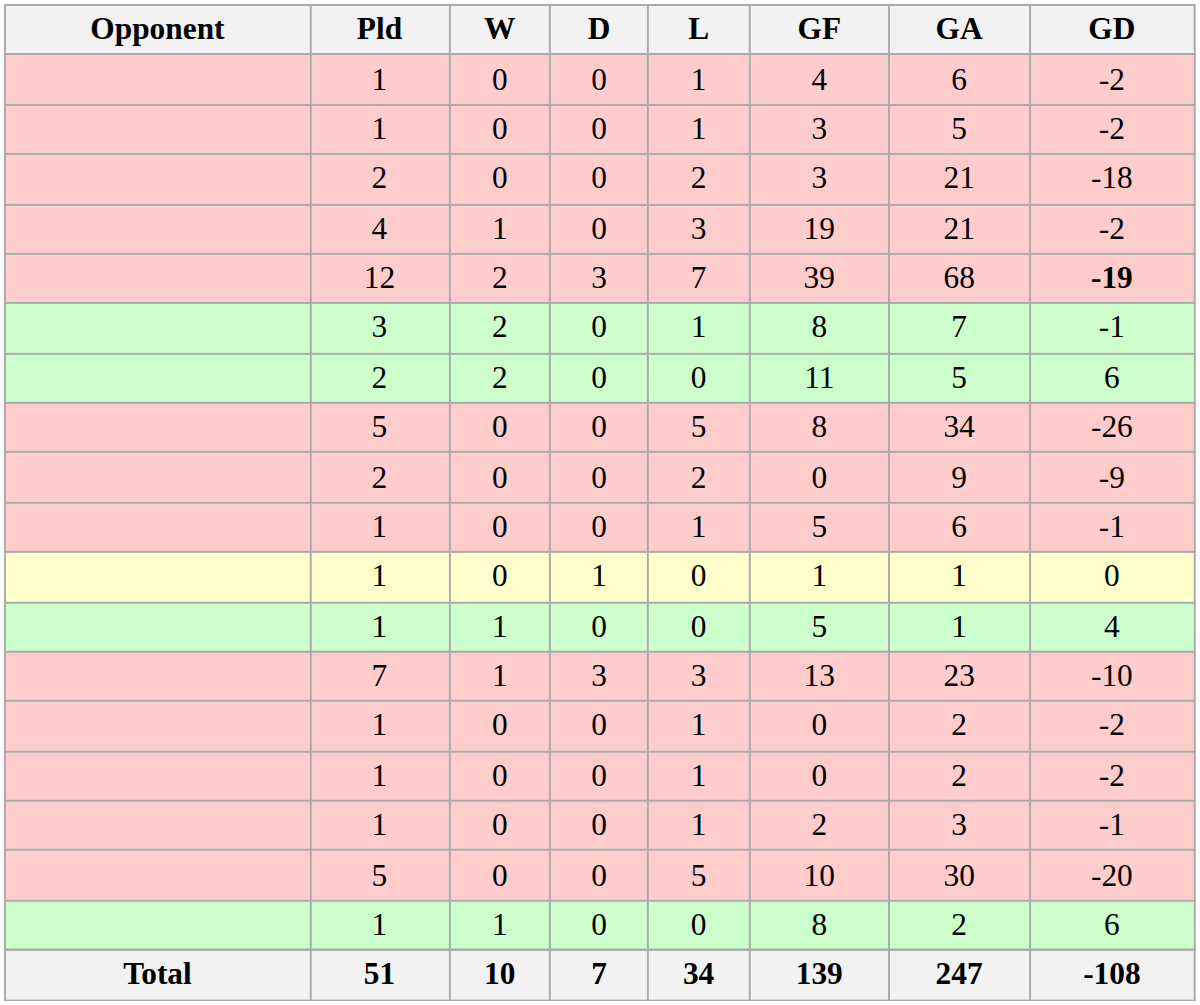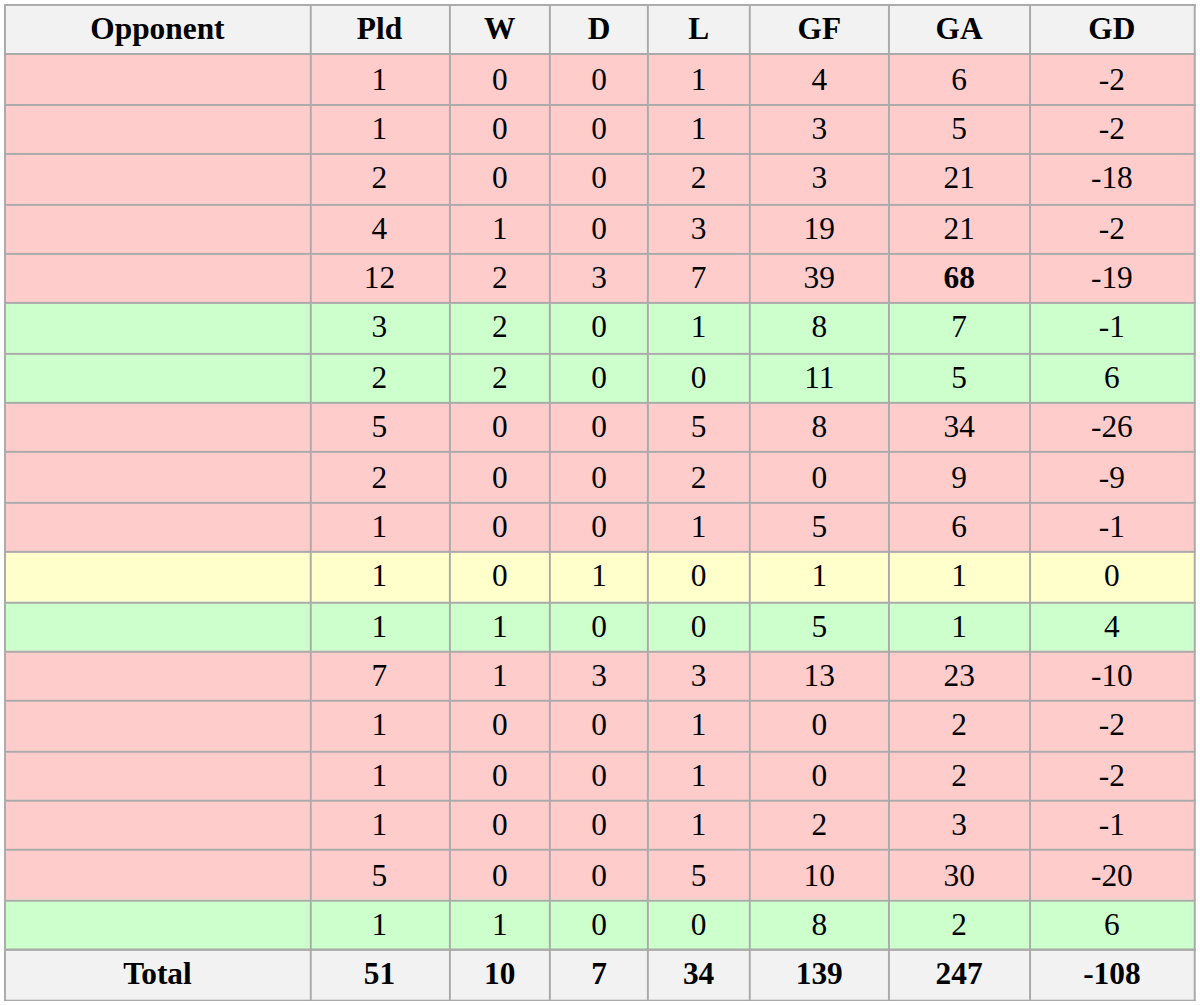(959, 278) normal -> (959, 278) bold
(1112, 278) bold -> (1112, 278) normal
